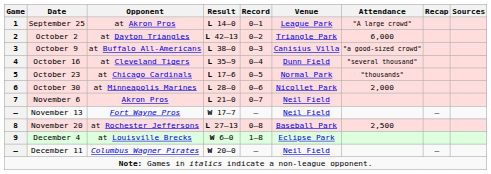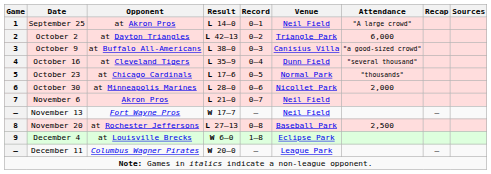(307, 23) League Park -> (307, 23) Neil Field
(307, 150) Neil Field -> (307, 150) League Park
